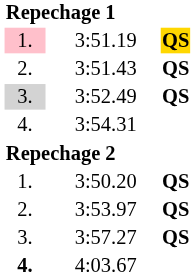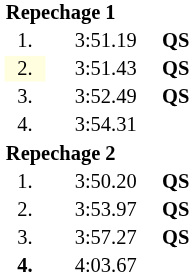(25, 40) pink background -> (25, 40) no background
(176, 40) gold background -> (176, 40) no background
(25, 68) no background -> (25, 68) lightyellow background
(25, 96) lightgrey background -> (25, 96) no background
